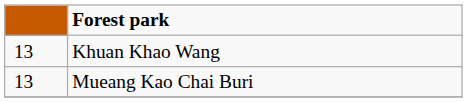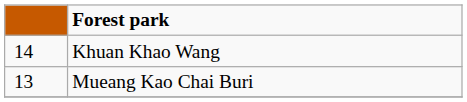(21, 50) 13 -> (21, 50) 14
